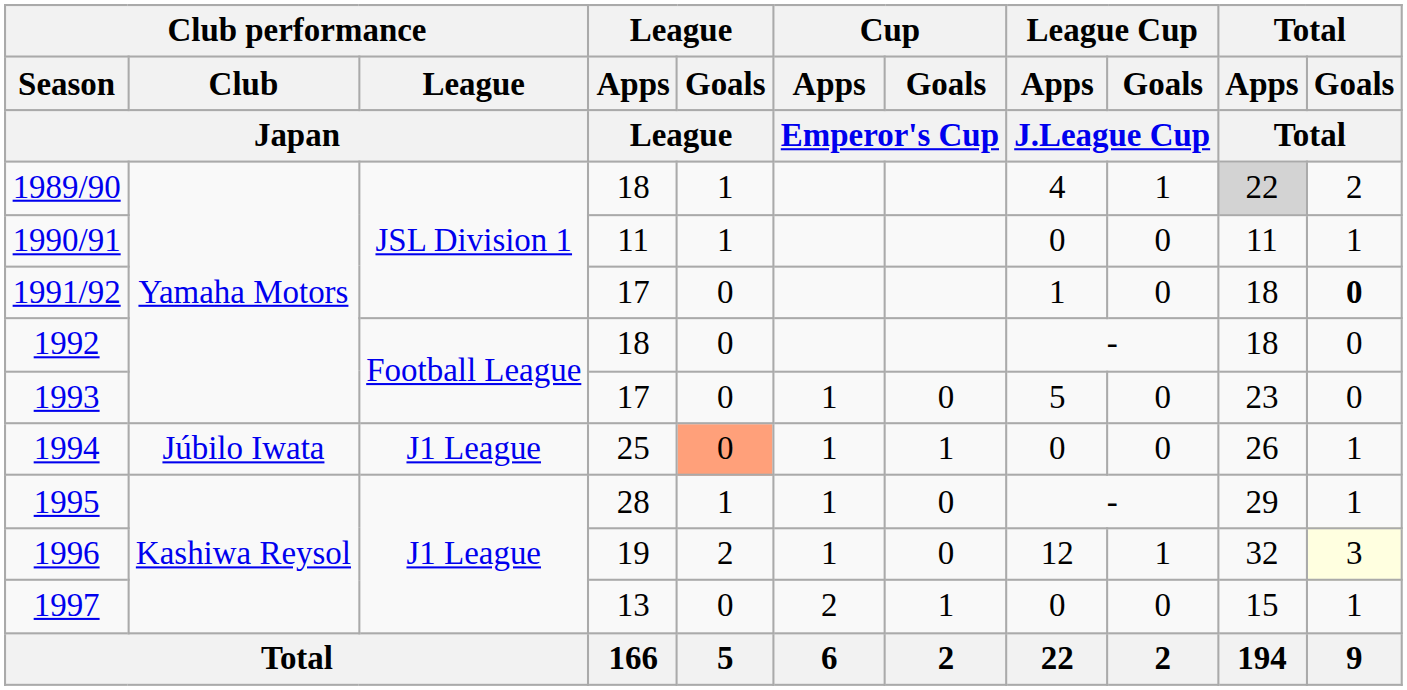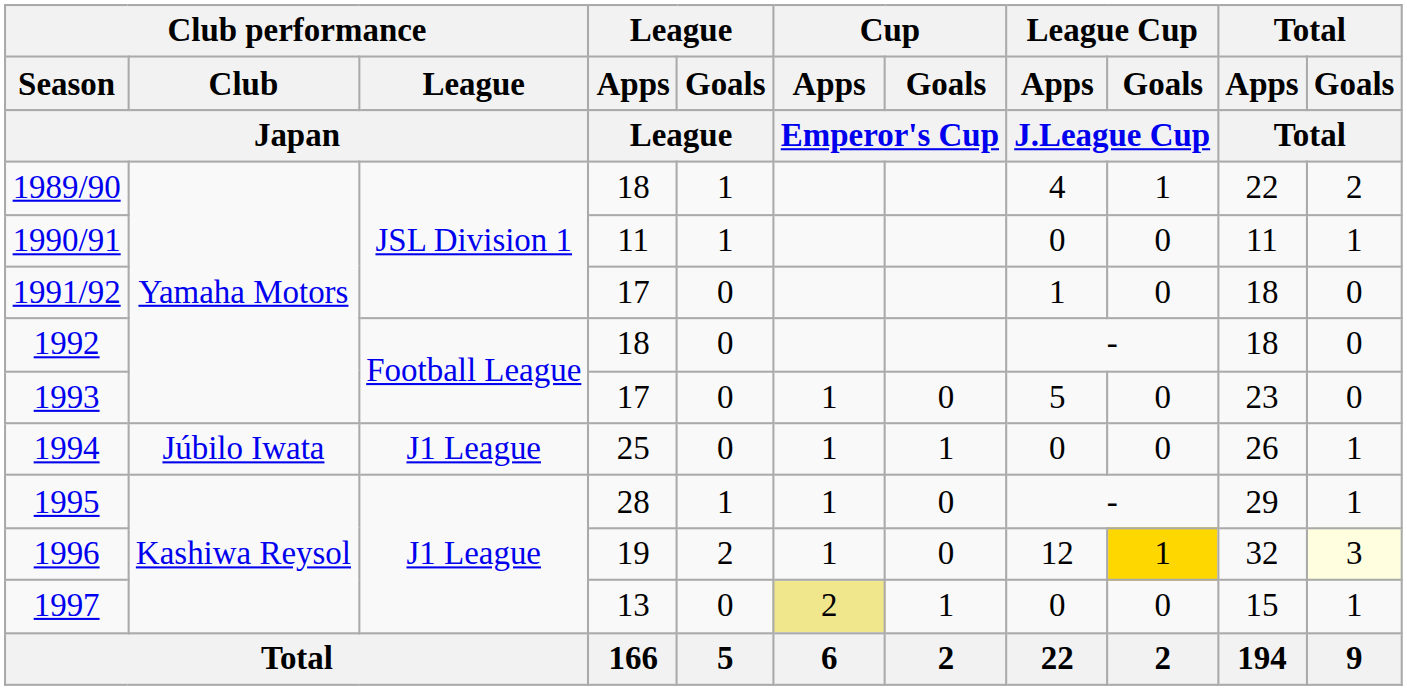(1262, 187) lightgrey background -> (1262, 187) no background
(1354, 291) bold -> (1354, 291) normal
(725, 448) lightsalmon background -> (725, 448) no background
(1163, 553) no background -> (1163, 553) gold background
(829, 605) no background -> (829, 605) khaki background
